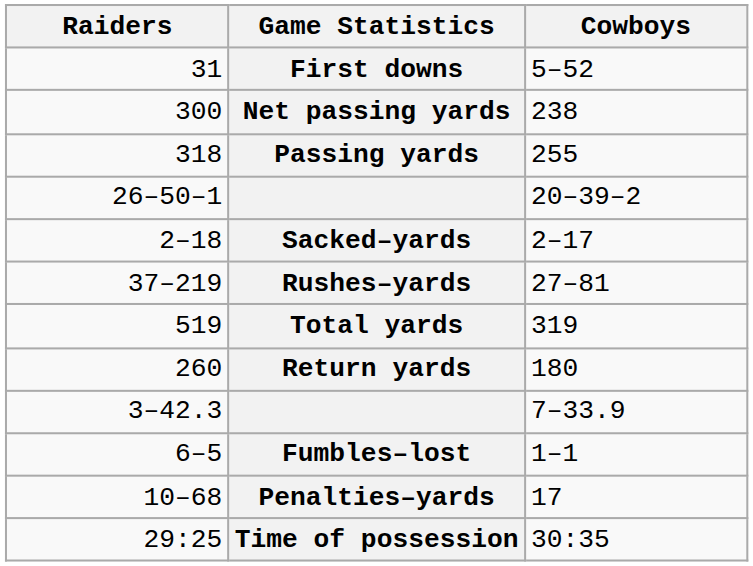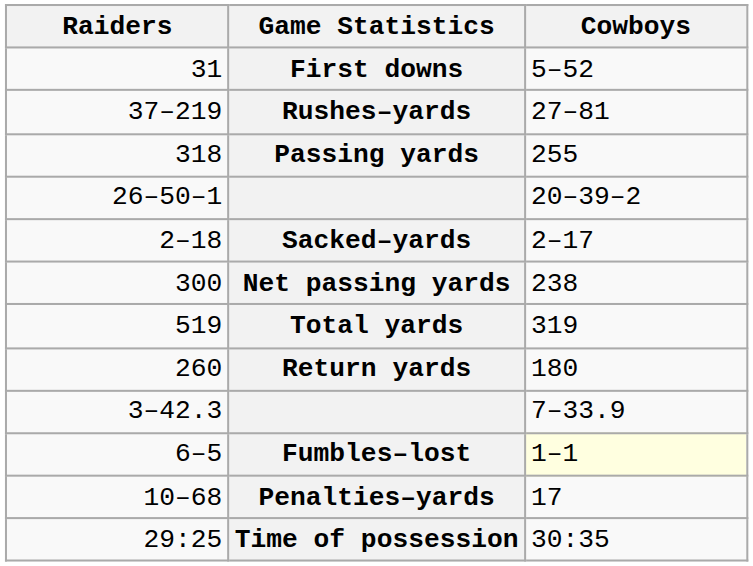rows swapped: (175, 283) <-> (199, 112)
(555, 454) no background -> (555, 454) lightyellow background
